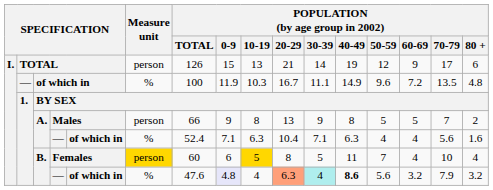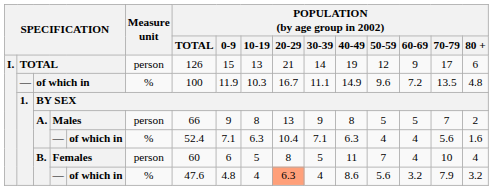(149, 157) gold background -> (149, 157) no background
(257, 157) gold background -> (257, 157) no background
(228, 175) lavender background -> (228, 175) no background
(320, 175) paleturquoise background -> (320, 175) no background
(352, 175) bold -> (352, 175) normal
